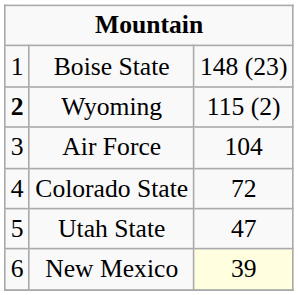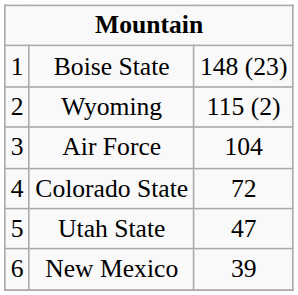(17, 106) bold -> (17, 106) normal
(244, 268) lightyellow background -> (244, 268) no background
